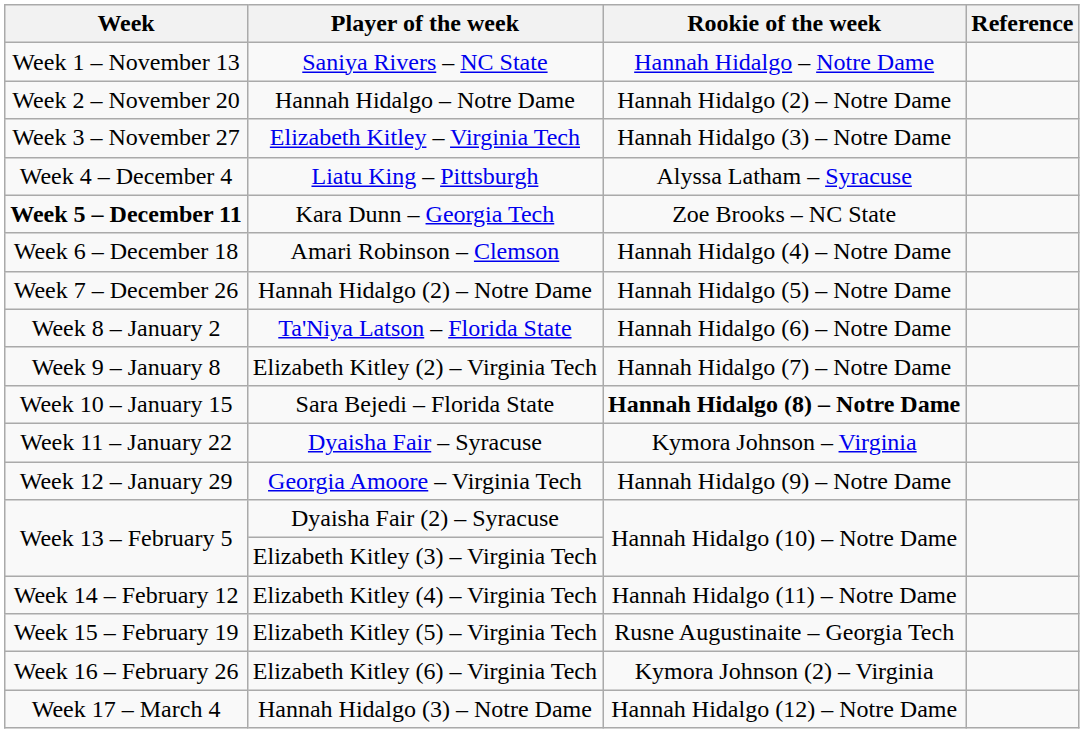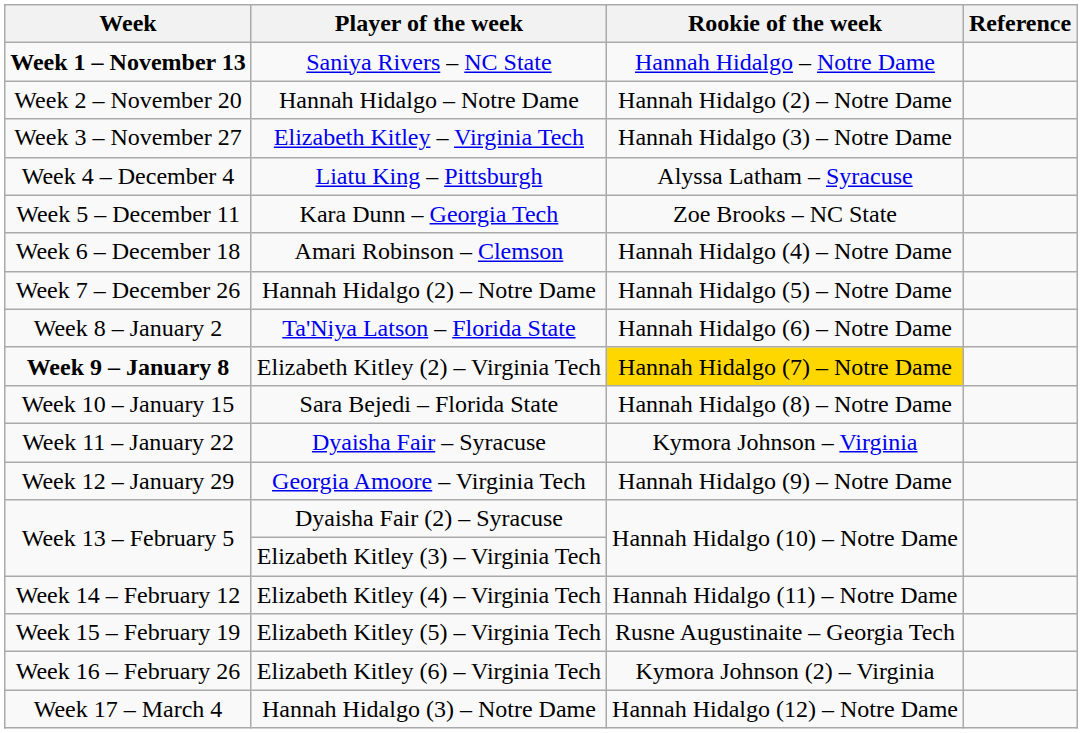(126, 61) normal -> (128, 61) bold
(126, 213) bold -> (128, 213) normal
(126, 366) normal -> (128, 366) bold
(784, 366) no background -> (785, 366) gold background
(784, 404) bold -> (785, 404) normal
